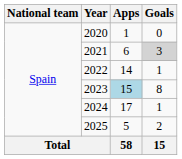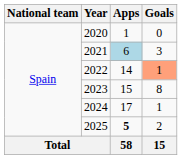(126, 51) no background -> (126, 51) lightblue background
(159, 51) lightgrey background -> (159, 51) no background
(159, 70) no background -> (159, 70) lightsalmon background
(126, 88) lightblue background -> (126, 88) no background
(126, 126) normal -> (126, 126) bold
